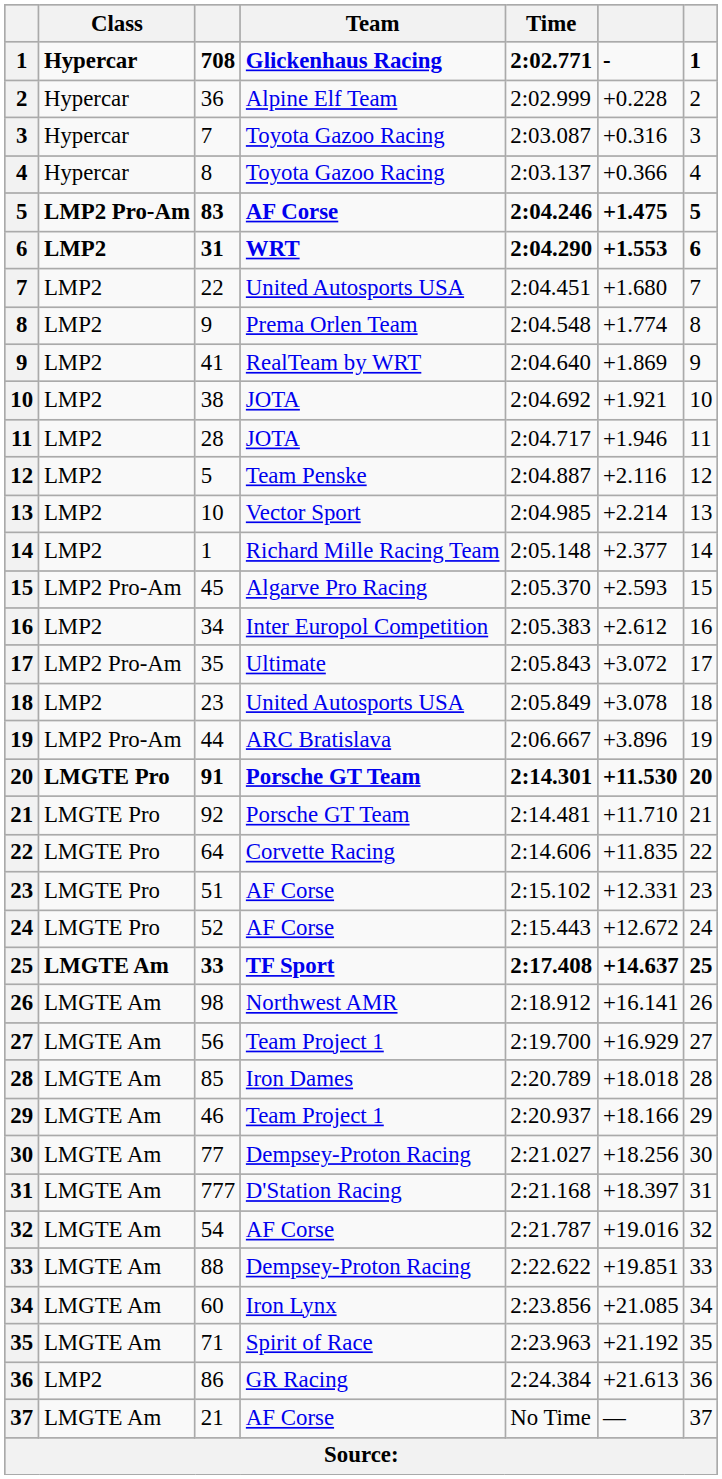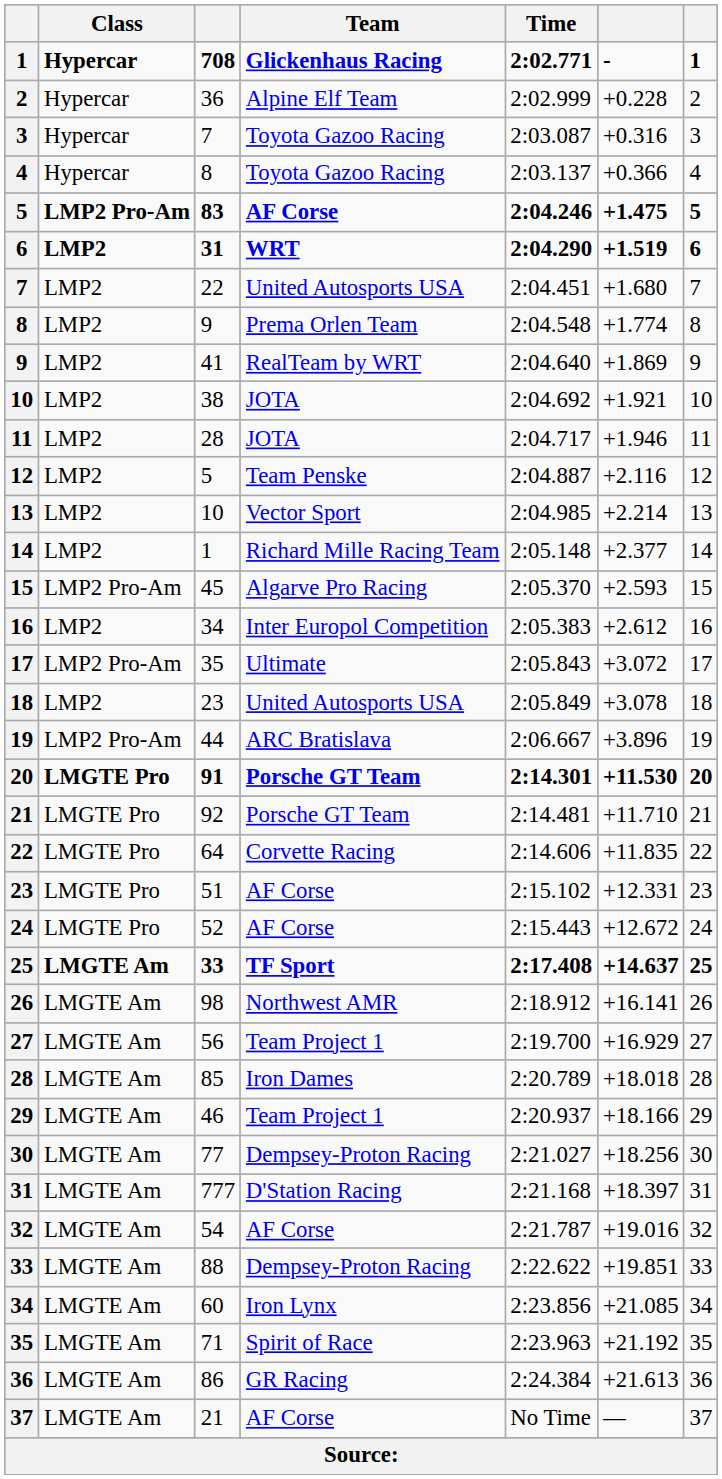(635, 249) +1.553 -> (635, 249) +1.519
(73, 1379) LMP2 -> (103, 1379) LMGTE Am
